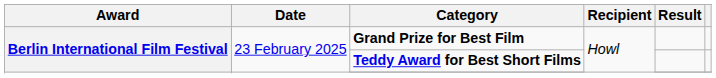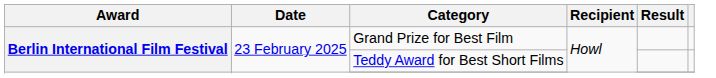(439, 38) bold -> (433, 38) normal
(467, 60) bold -> (458, 60) normal
